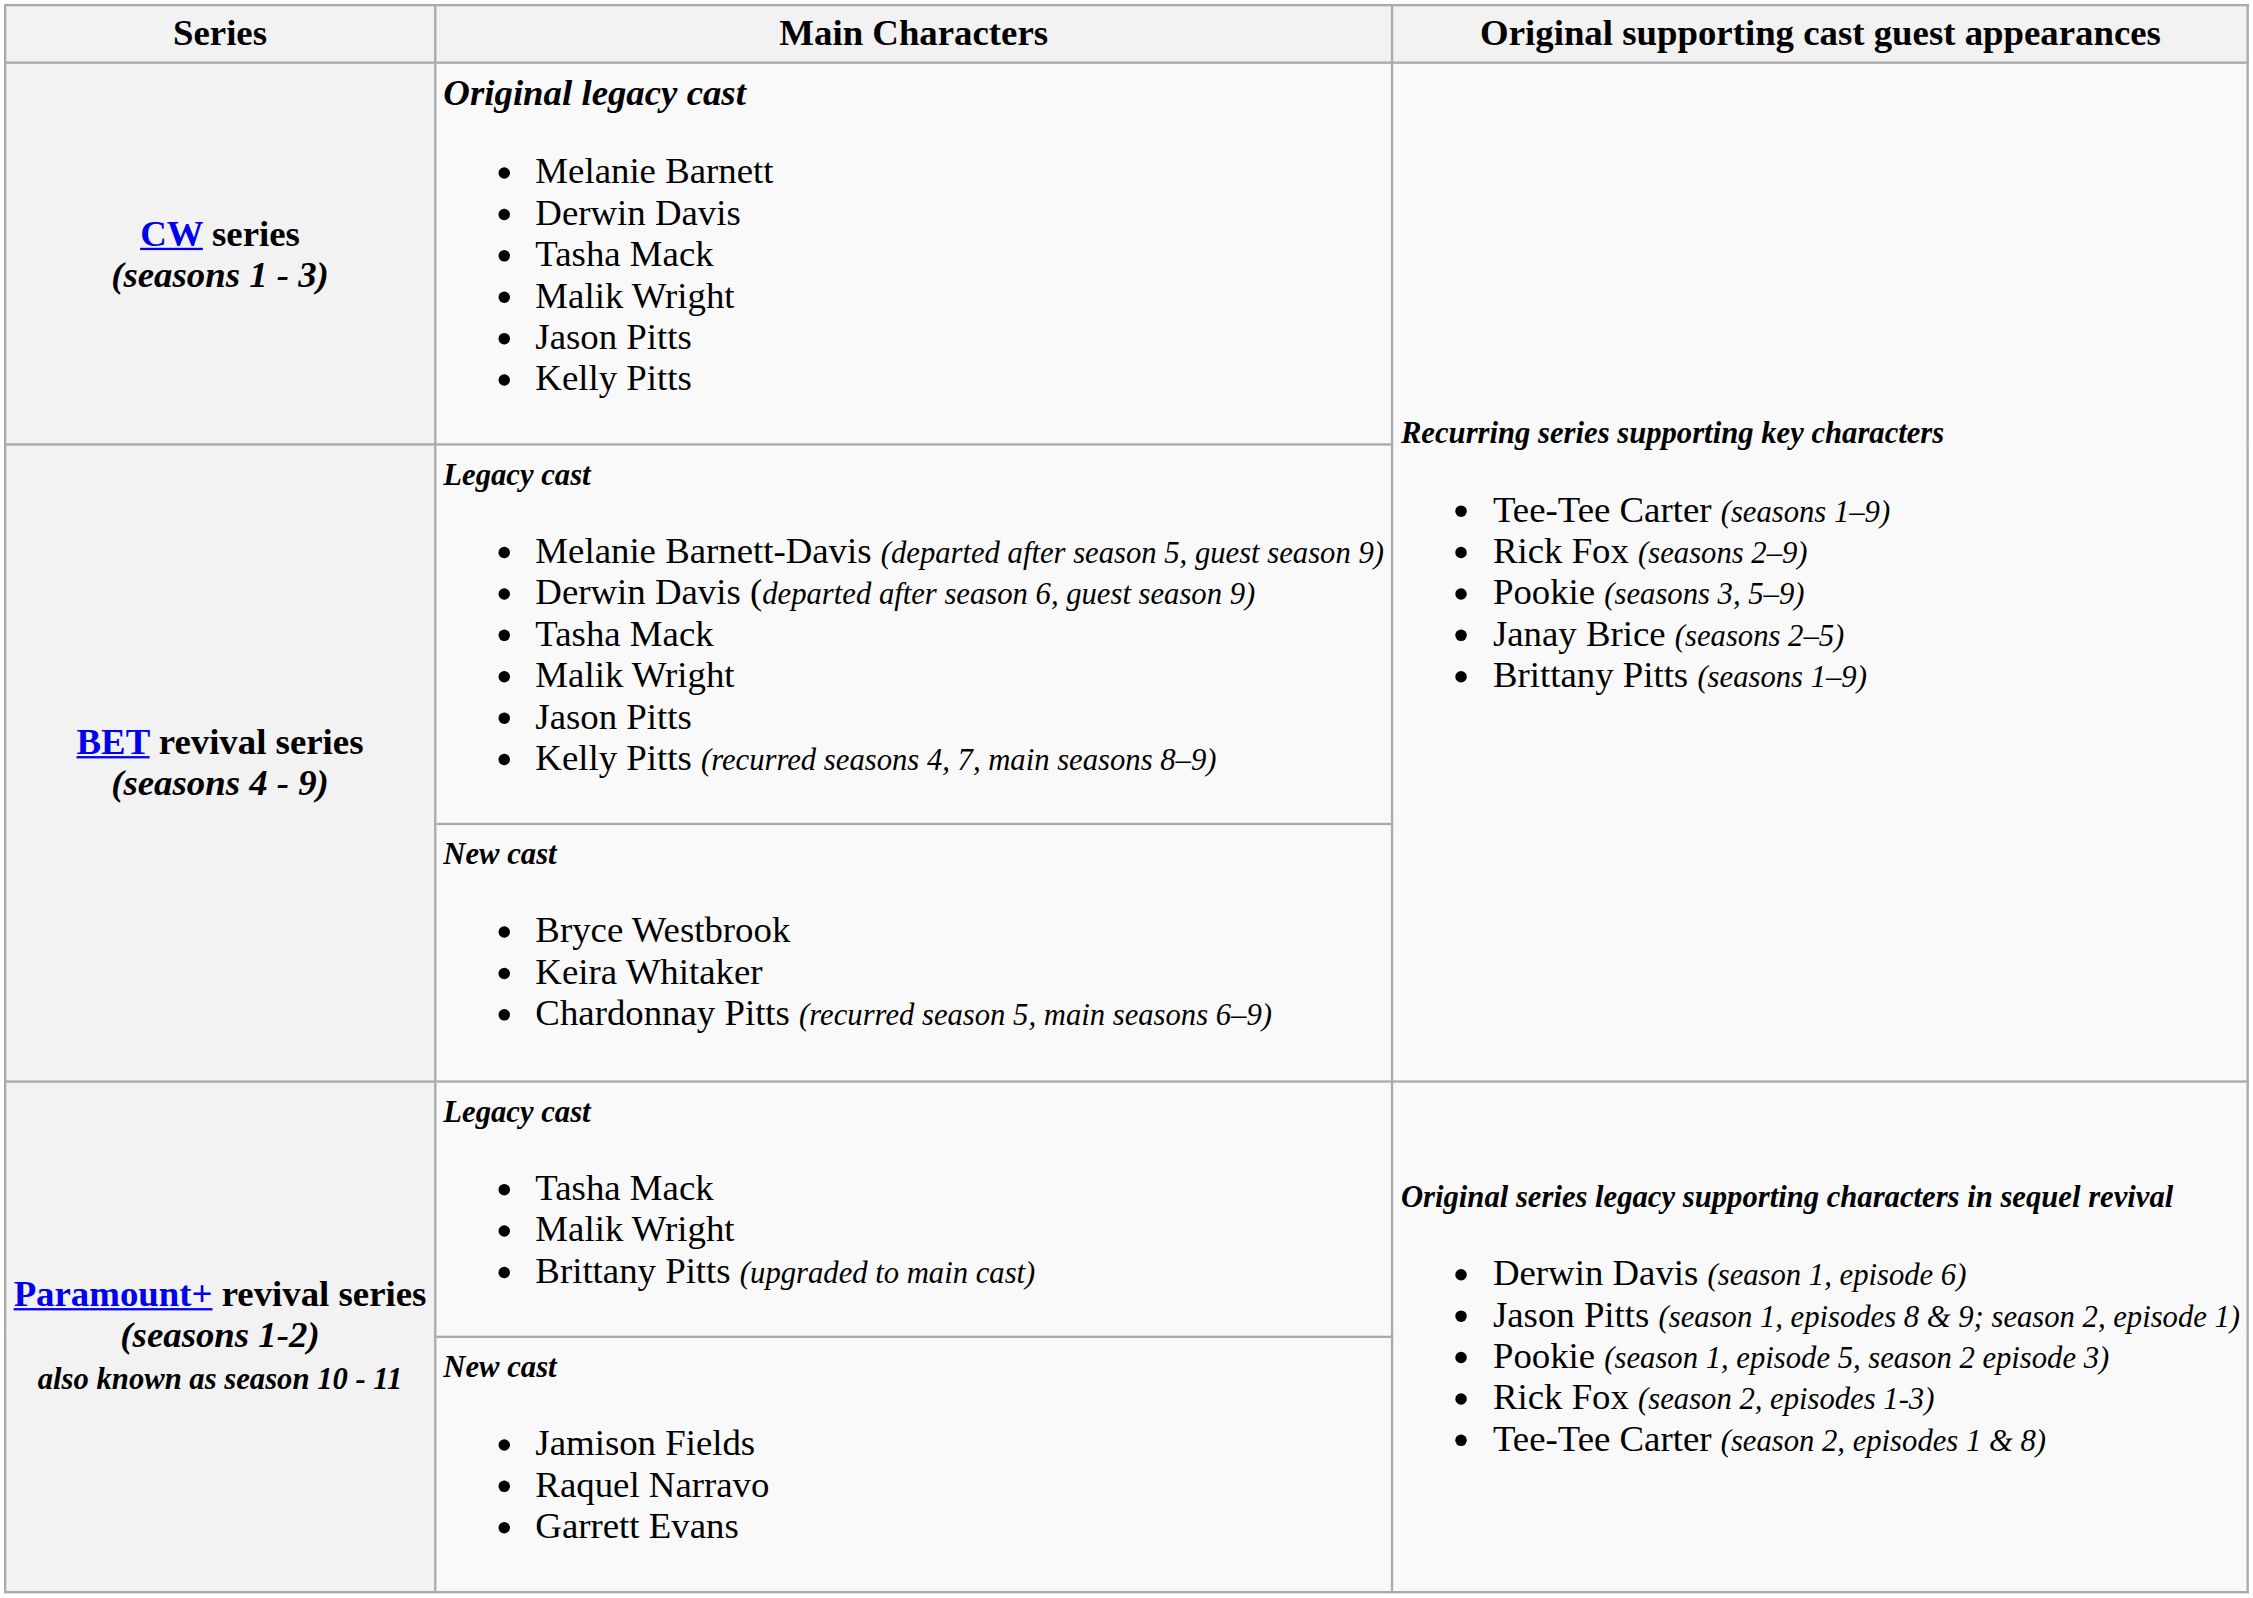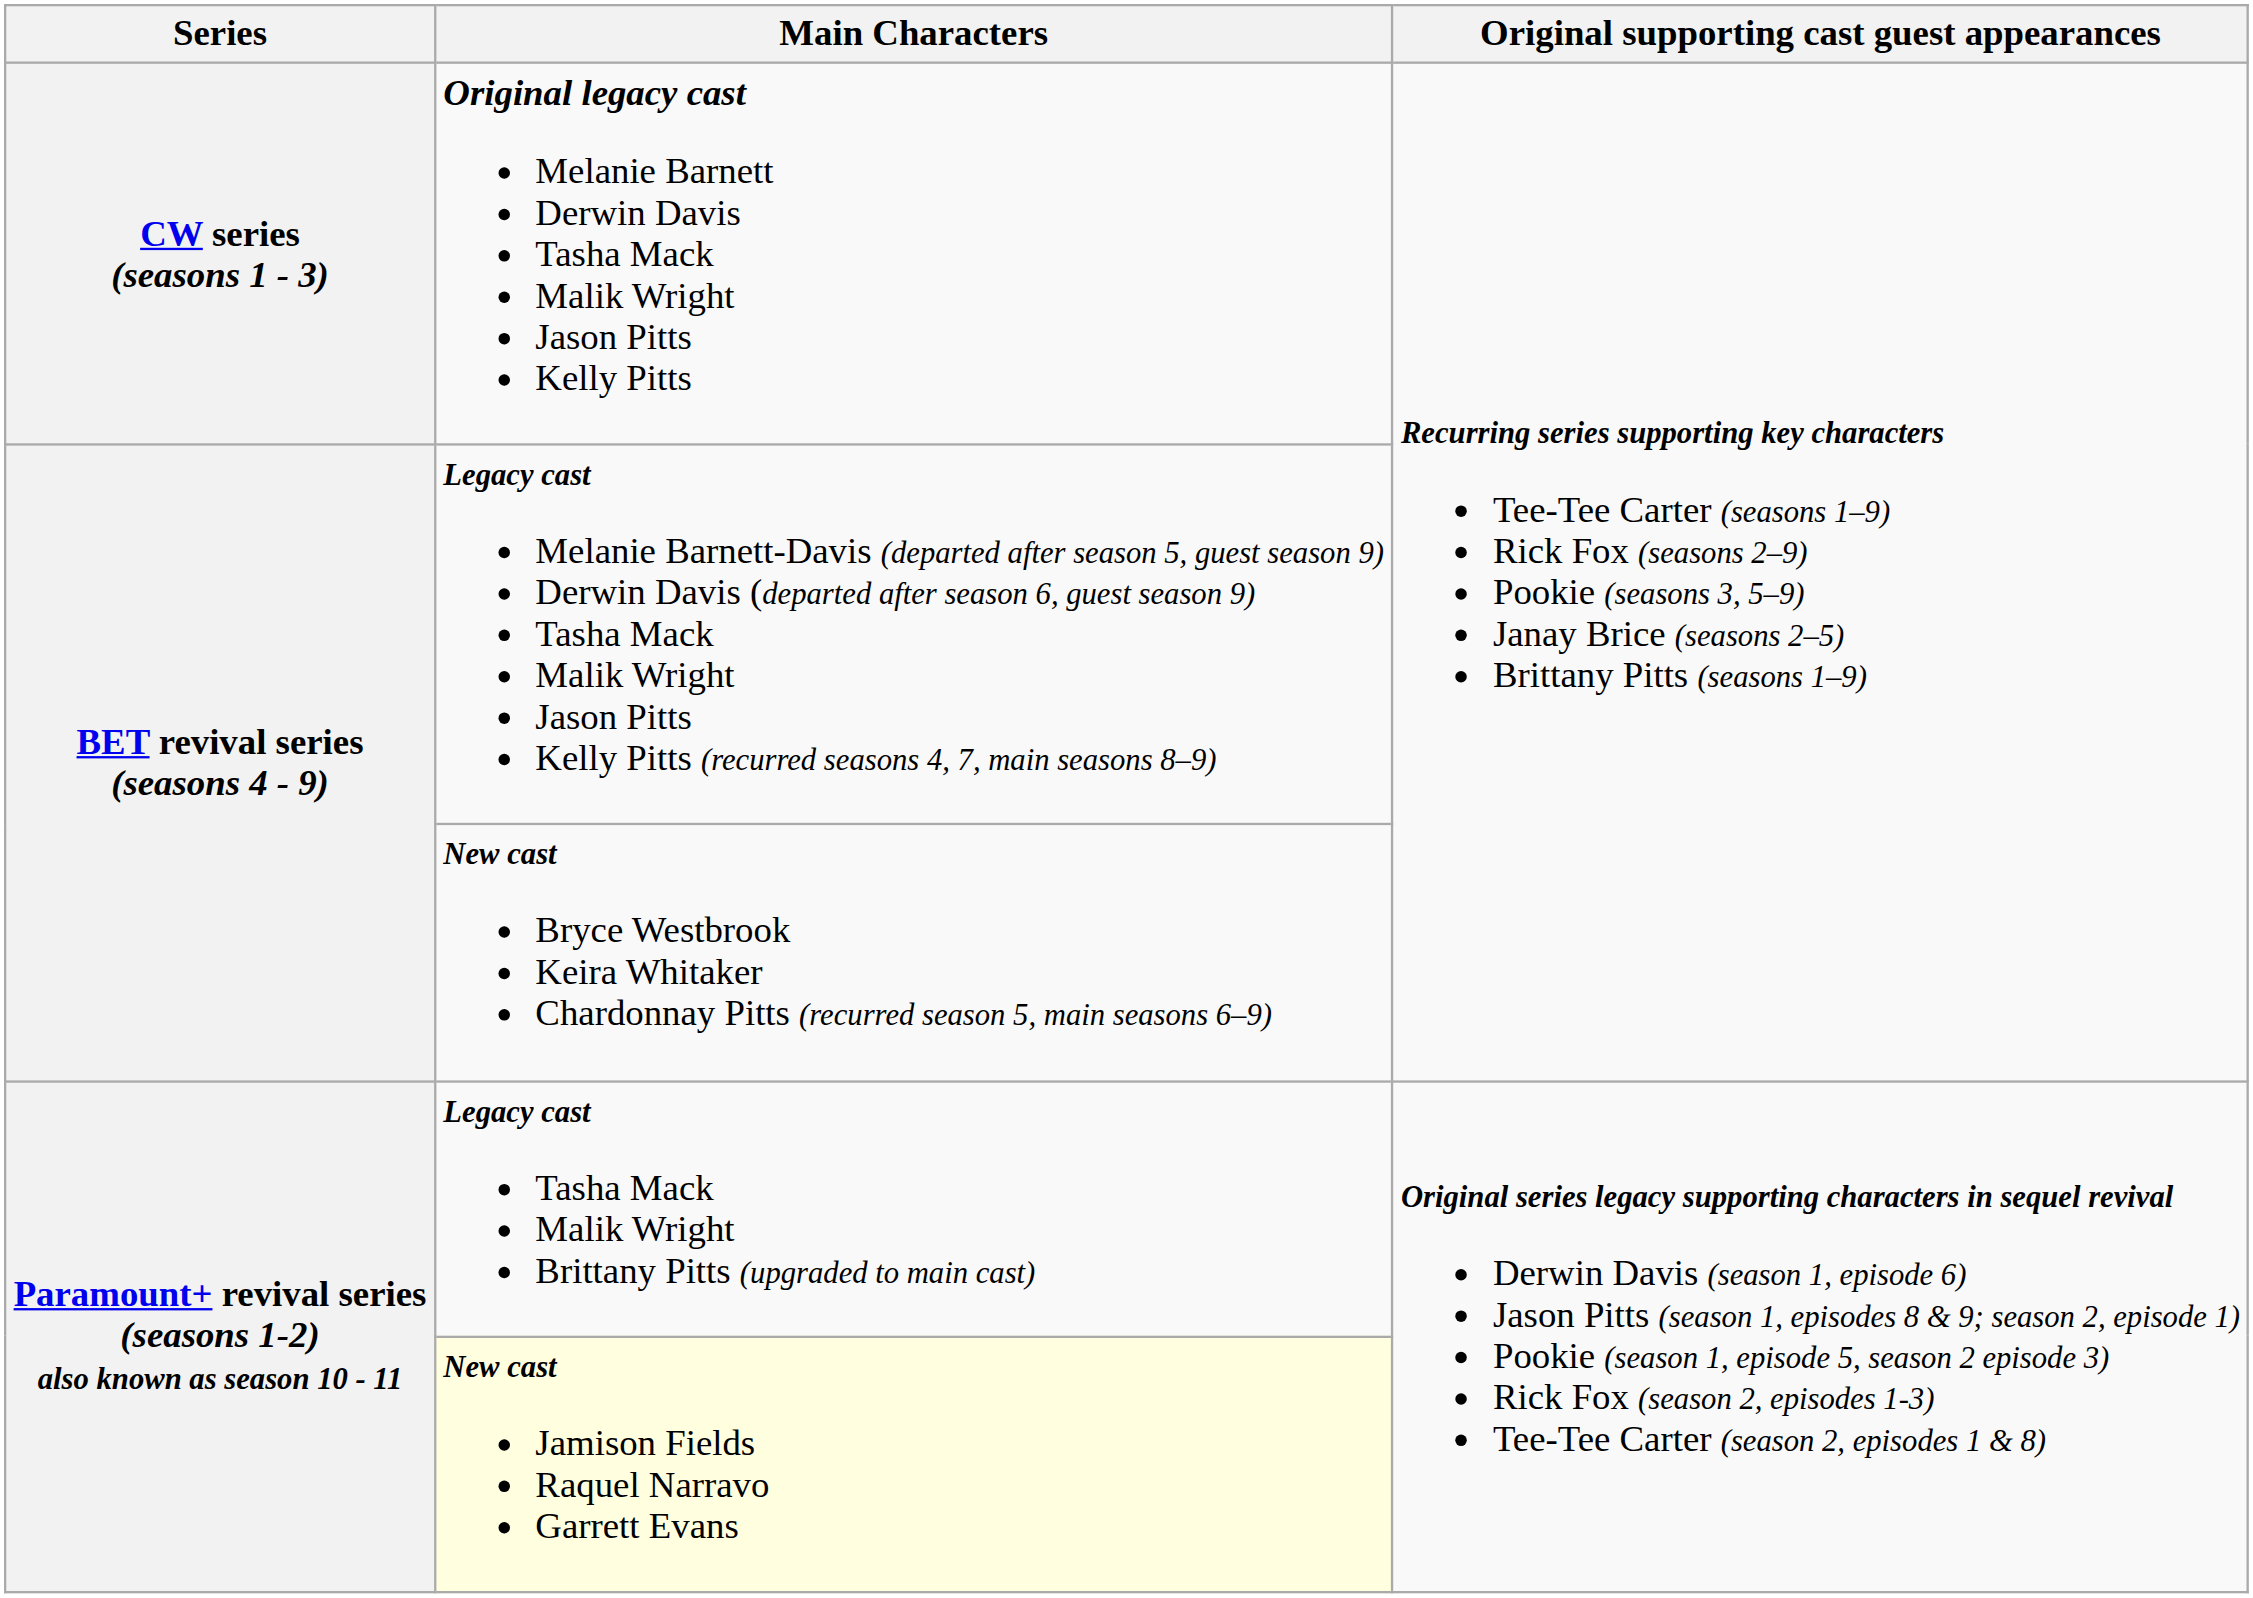(914, 1449) no background -> (914, 1449) lightyellow background
